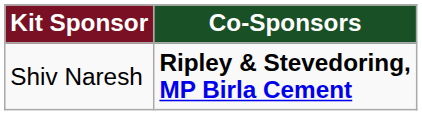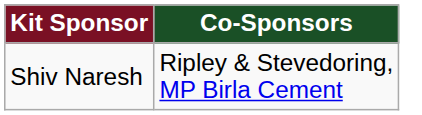(285, 76) bold -> (276, 76) normal
